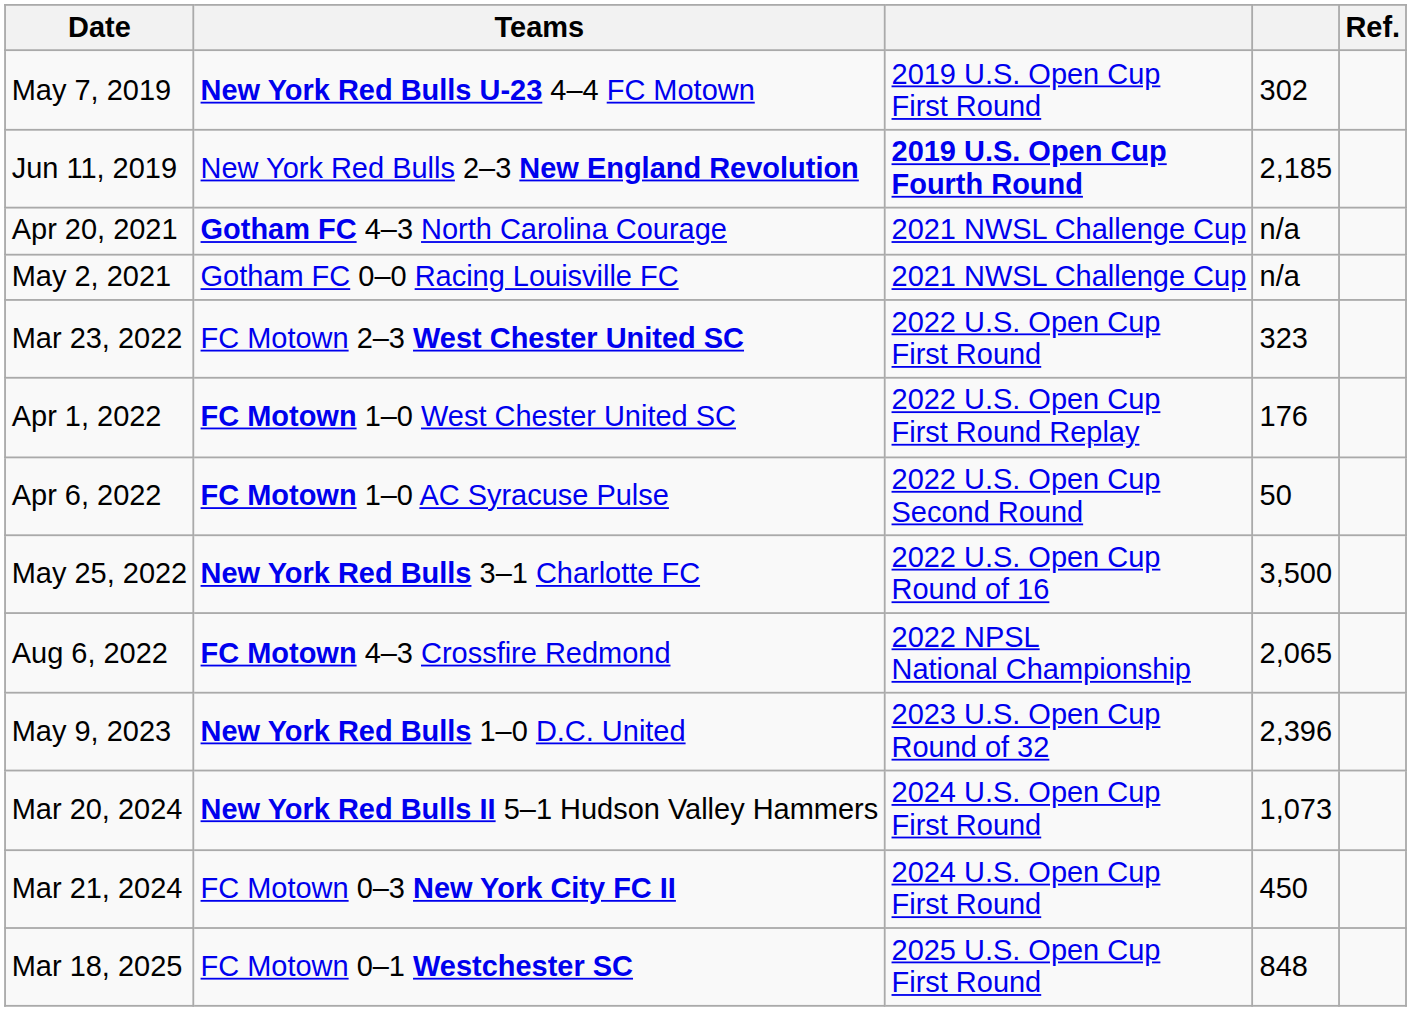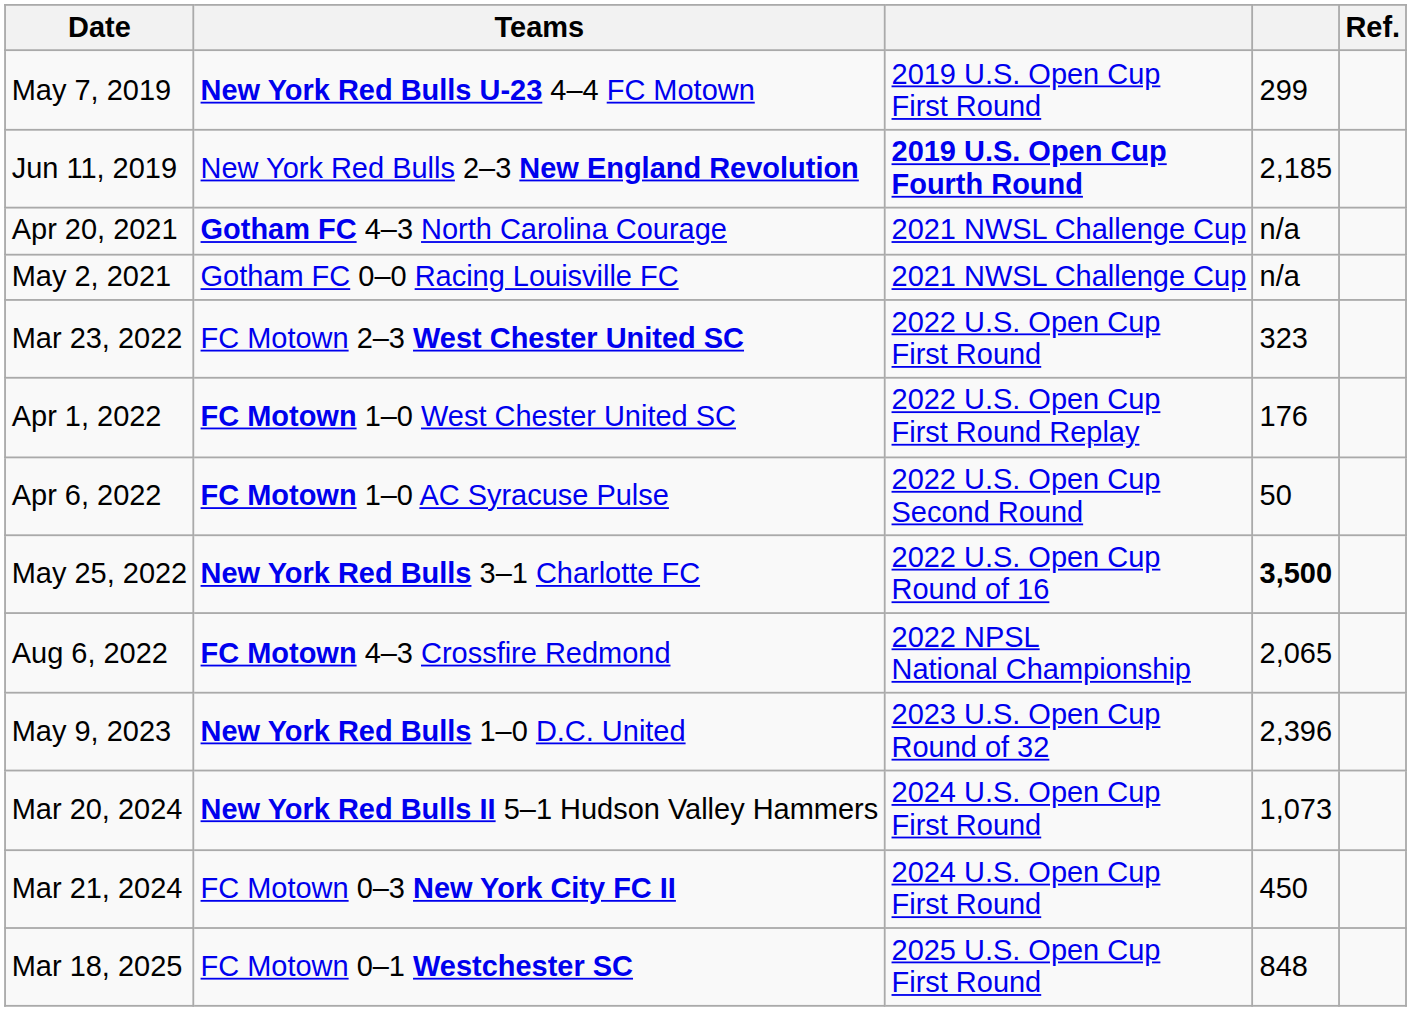(1284, 89) 302 -> (1284, 89) 299
(1296, 574) normal -> (1296, 574) bold
